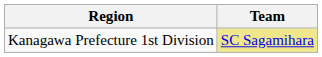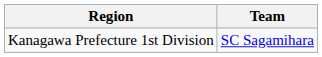(267, 40) khaki background -> (267, 40) no background
